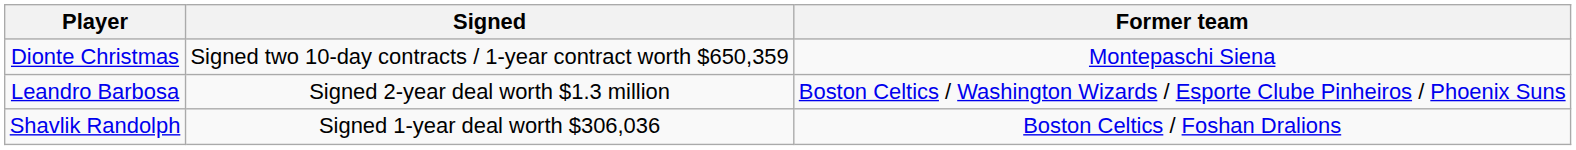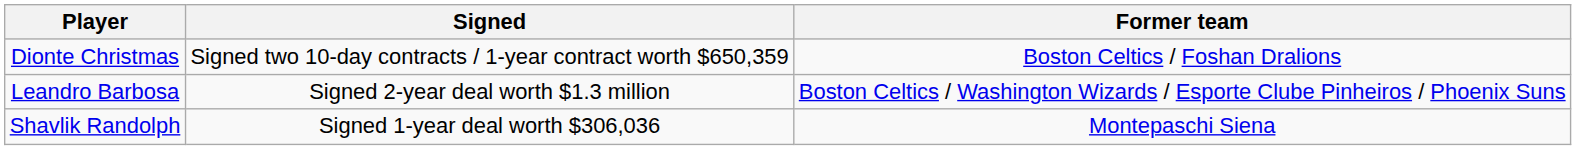(1182, 56) Montepaschi Siena -> (1182, 56) Boston Celtics / Foshan Dralions
(1182, 126) Boston Celtics / Foshan Dralions -> (1182, 126) Montepaschi Siena
